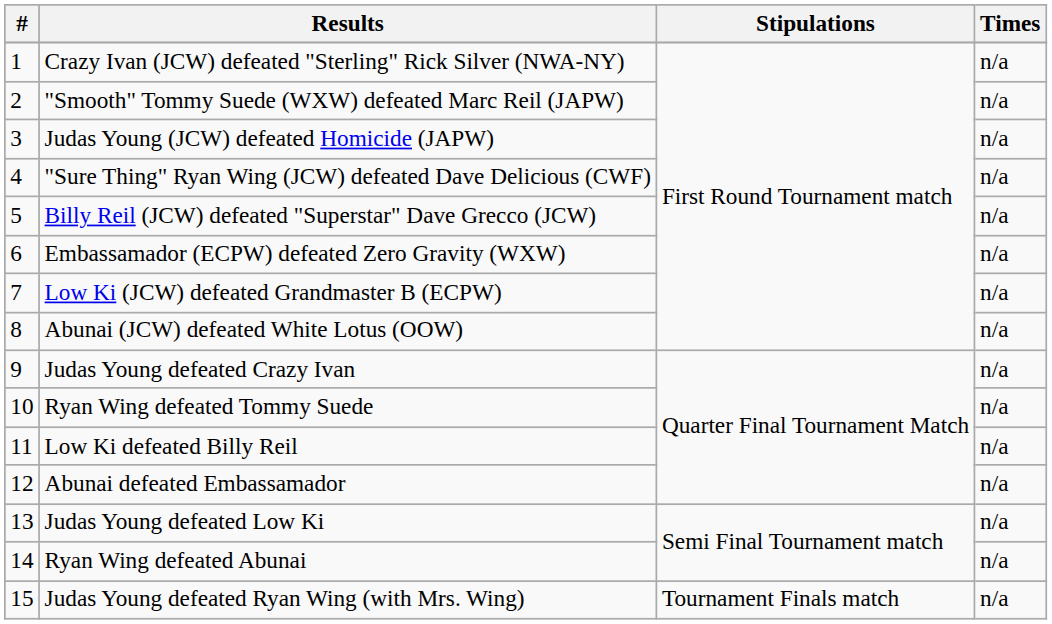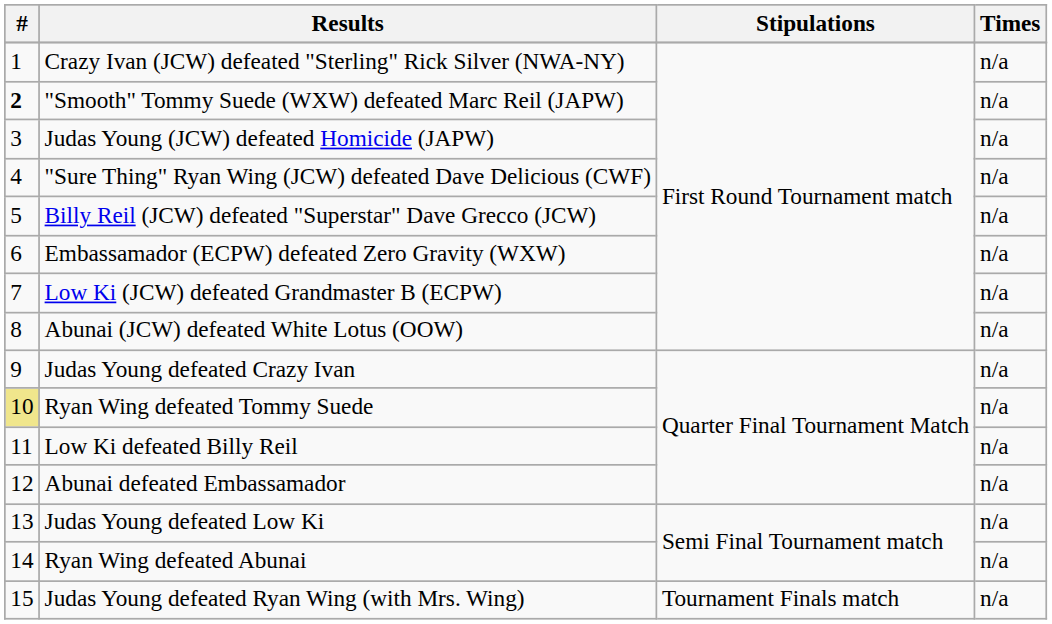(16, 100) normal -> (16, 100) bold
(22, 406) no background -> (22, 406) khaki background
